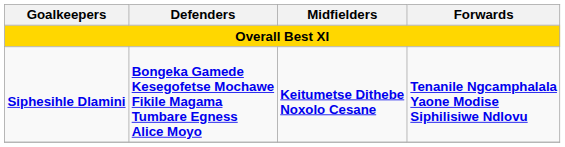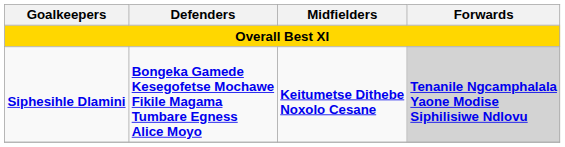(484, 101) no background -> (484, 101) lightgrey background
